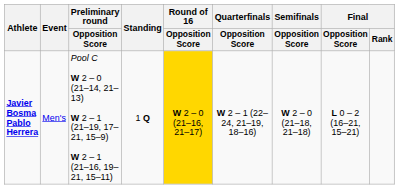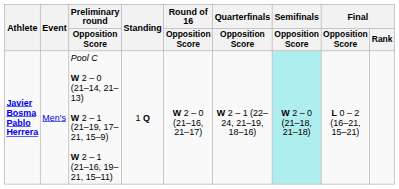(188, 123) gold background -> (188, 123) no background
(297, 123) no background -> (297, 123) paleturquoise background
